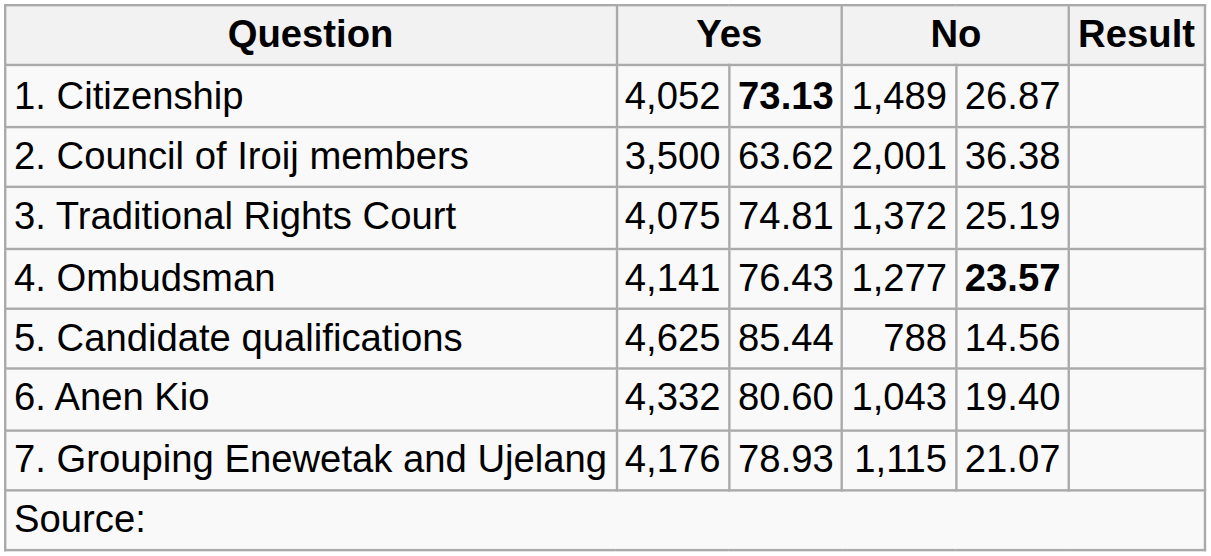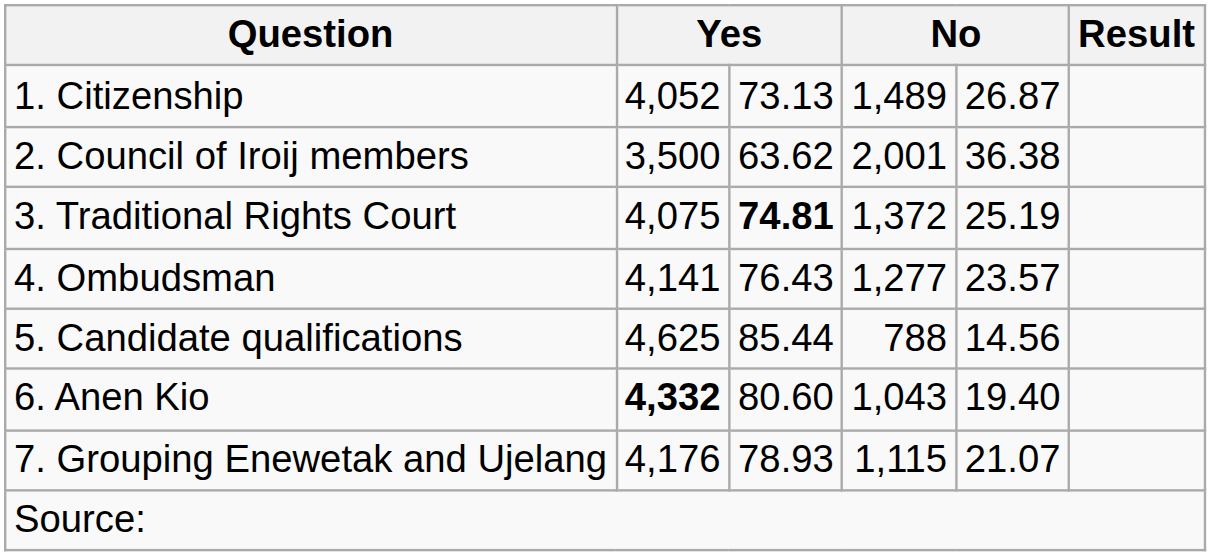(786, 95) bold -> (786, 95) normal
(786, 216) normal -> (786, 216) bold
(1013, 277) bold -> (1013, 277) normal
(673, 398) normal -> (673, 398) bold
